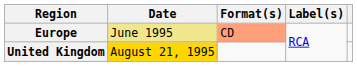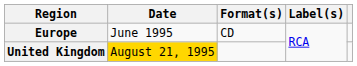(142, 33) khaki background -> (142, 33) no background
(227, 33) lightsalmon background -> (227, 33) no background
